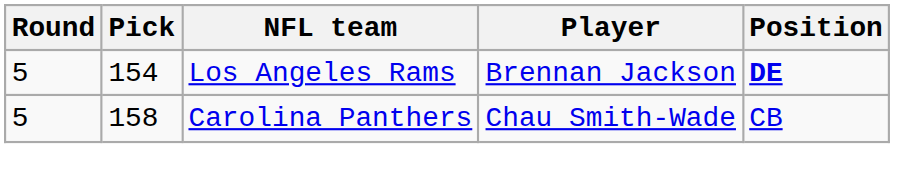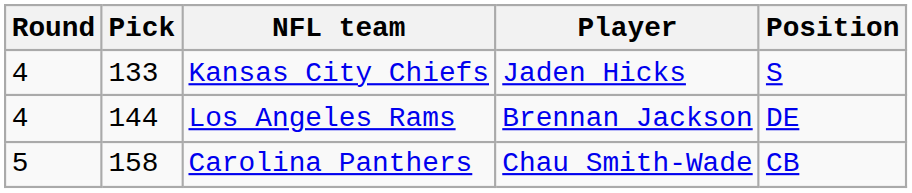+ row: (339, 73)
(20, 73) 5 -> (20, 118) 4
(133, 73) 154 -> (133, 118) 144
(766, 73) bold -> (783, 118) normal
